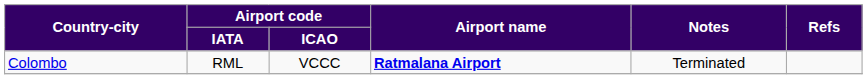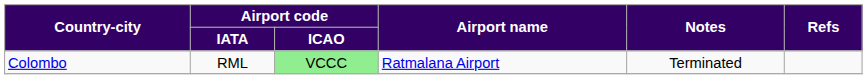(320, 62) no background -> (326, 62) lightgreen background
(437, 62) bold -> (441, 62) normal
